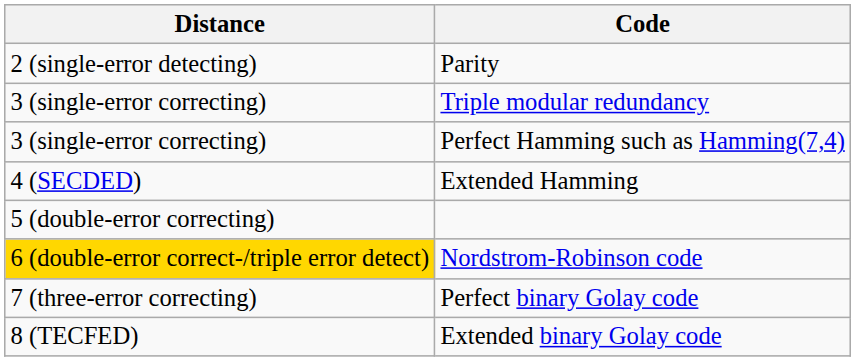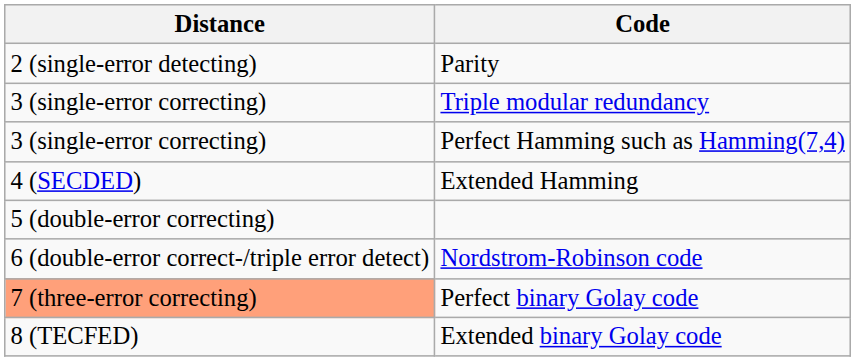(220, 258) gold background -> (220, 258) no background
(134, 297) no background -> (134, 297) lightsalmon background
